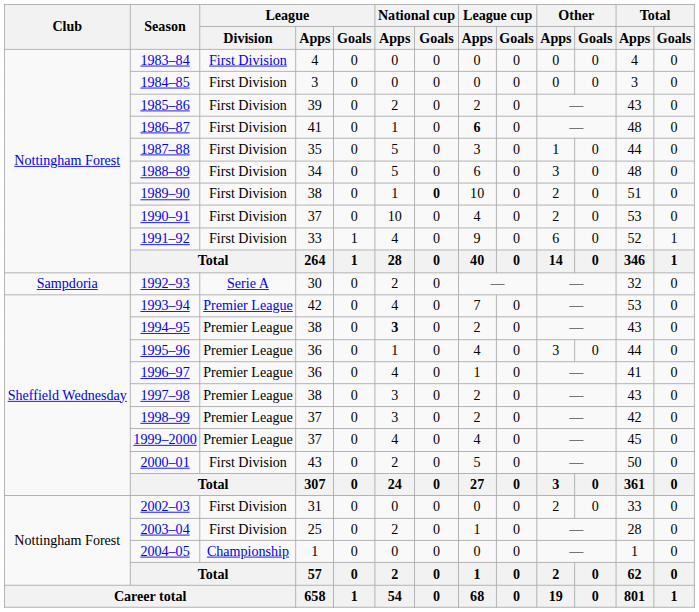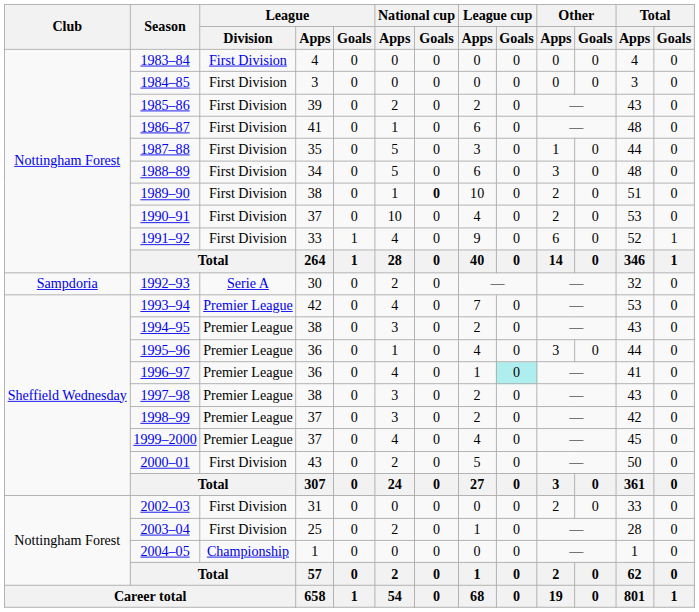(477, 127) bold -> (477, 127) normal
(395, 328) bold -> (395, 328) normal
(517, 372) no background -> (517, 372) paleturquoise background
